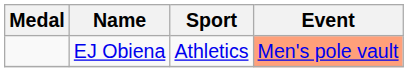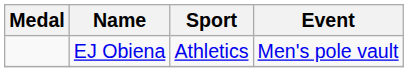(328, 51) lightsalmon background -> (328, 51) no background
